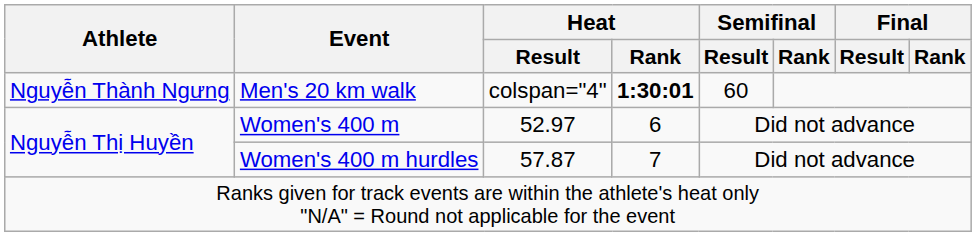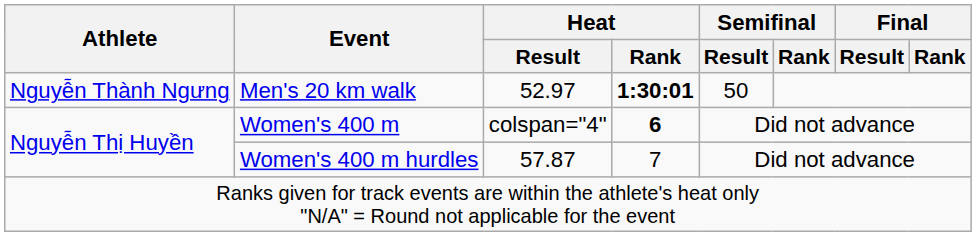(548, 90) colspan="4" -> (548, 90) 52.97
(736, 90) 60 -> (736, 90) 50
(548, 125) 52.97 -> (548, 125) colspan="4"
(655, 125) normal -> (655, 125) bold
